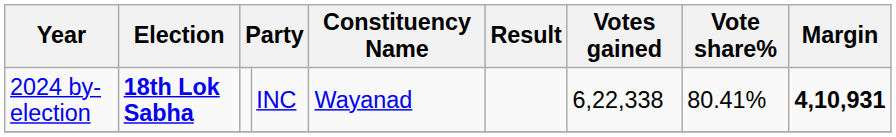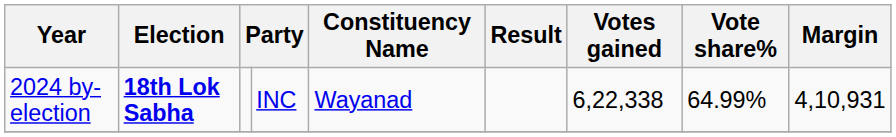(727, 99) 80.41% -> (727, 99) 64.99%
(840, 99) bold -> (840, 99) normal
